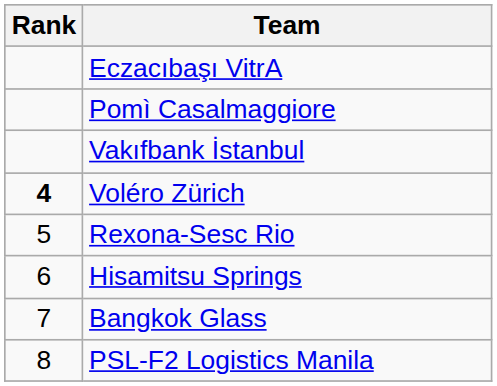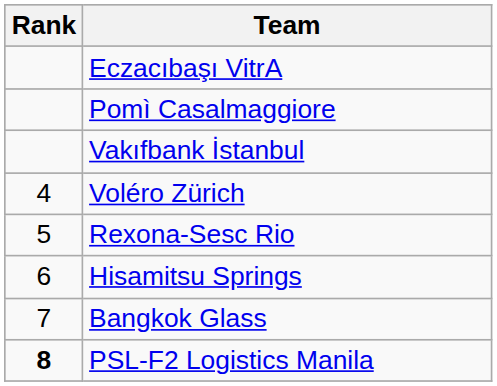(44, 192) bold -> (44, 192) normal
(44, 360) normal -> (44, 360) bold
